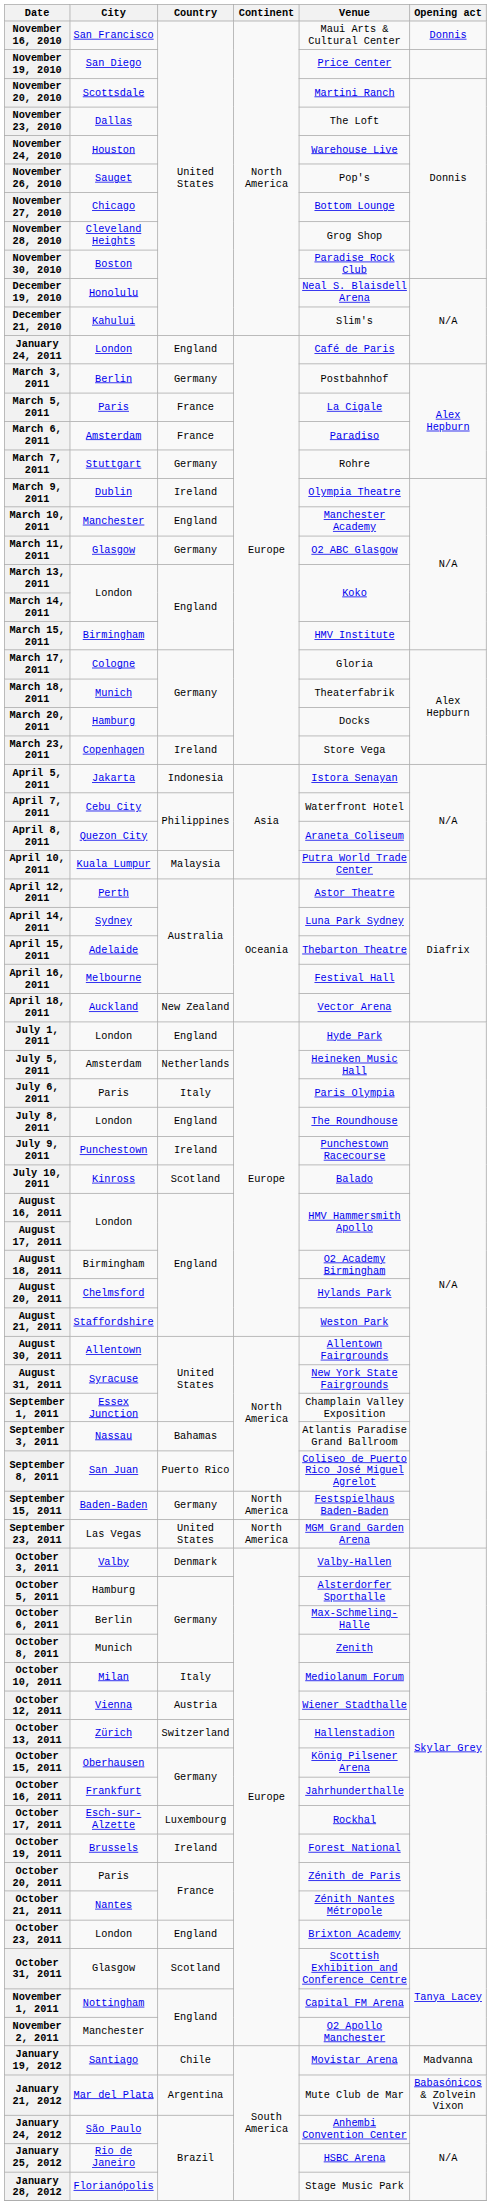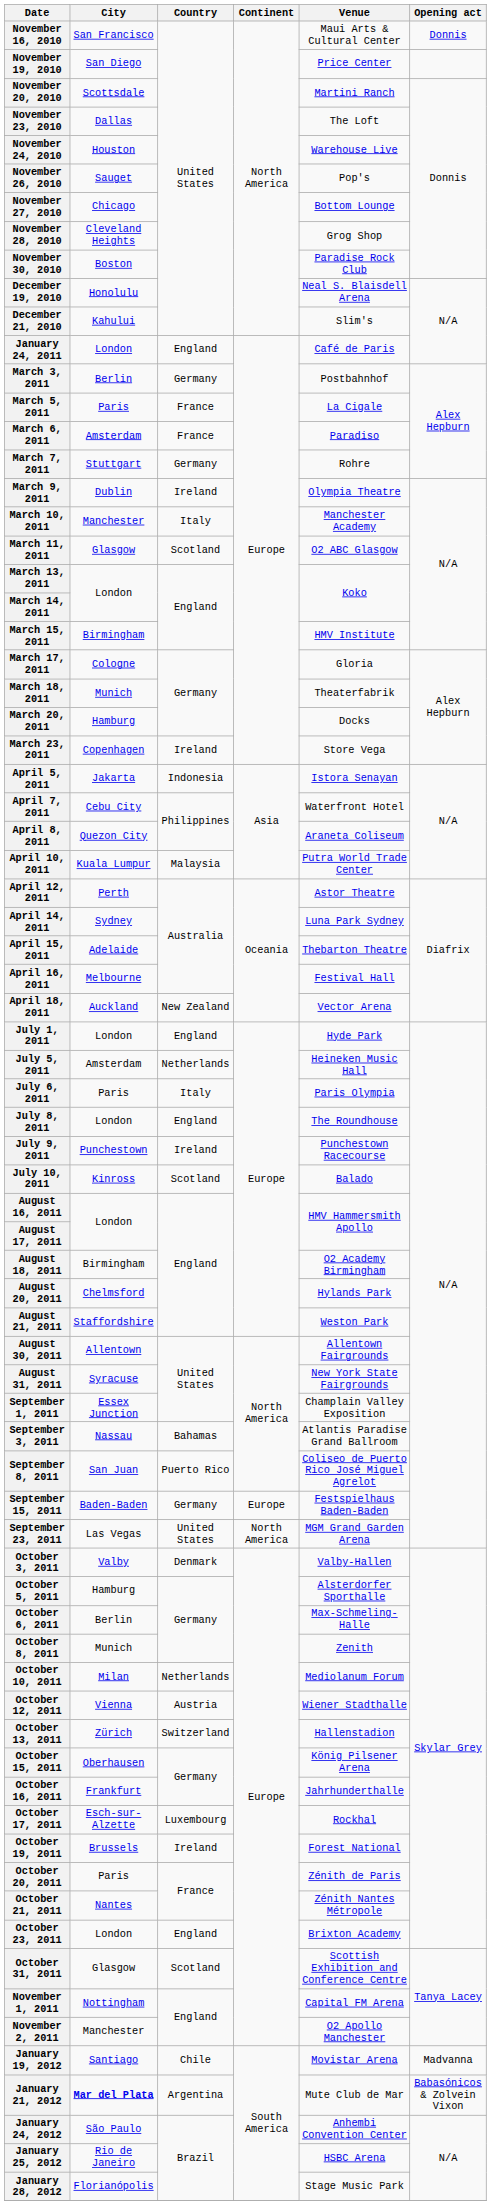(196, 521) England -> (196, 521) Italy
(196, 550) Germany -> (196, 550) Scotland
(266, 1505) North America -> (266, 1505) Europe
(196, 1677) Italy -> (196, 1677) Netherlands
(114, 2095) normal -> (114, 2095) bold
